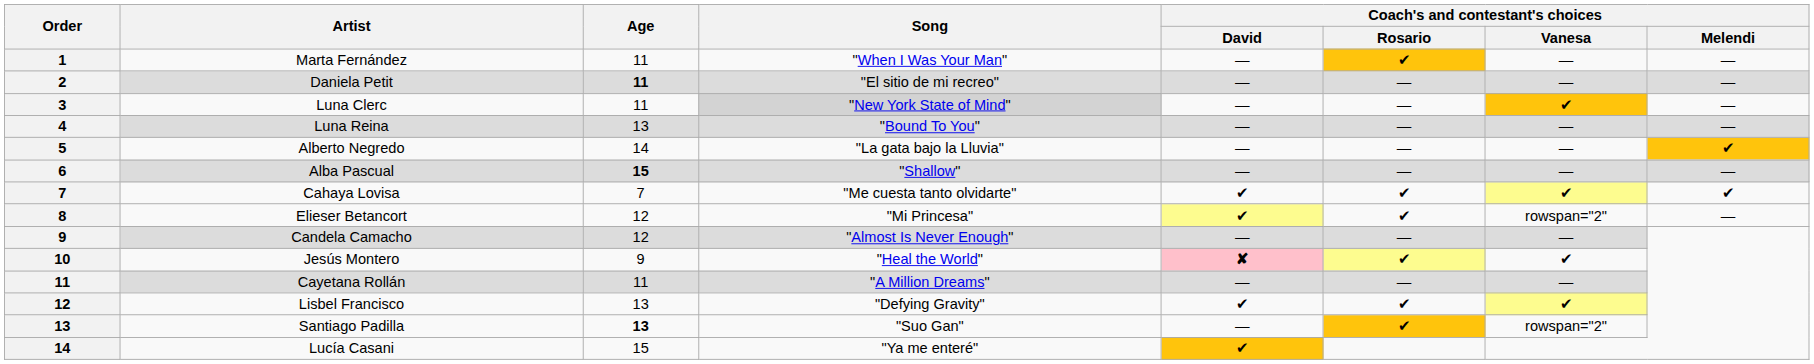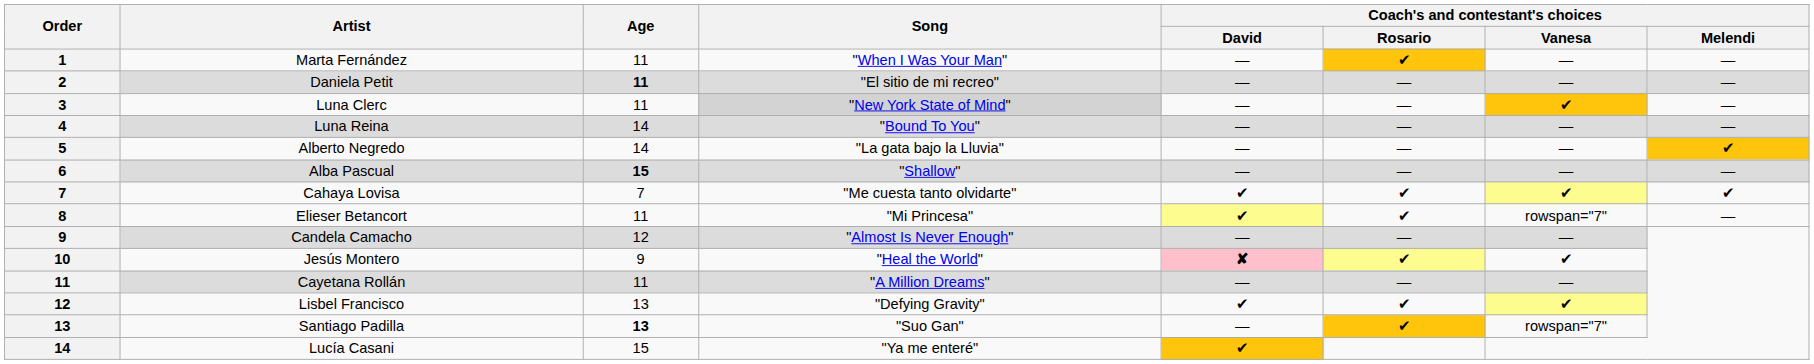(641, 126) 13 -> (641, 126) 14
(641, 215) 12 -> (641, 215) 11
(1566, 215) rowspan="2" -> (1566, 215) rowspan="7"
(1566, 326) rowspan="2" -> (1566, 326) rowspan="7"
